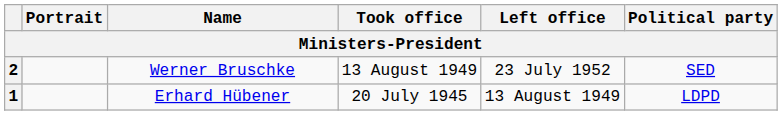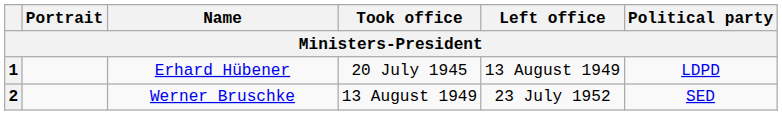rows swapped: (13, 97) <-> (13, 70)
